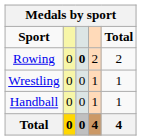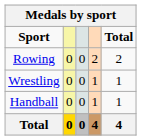(82, 59) bold -> (82, 59) normal
